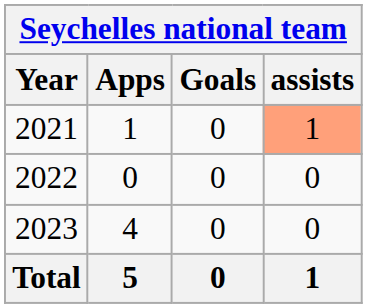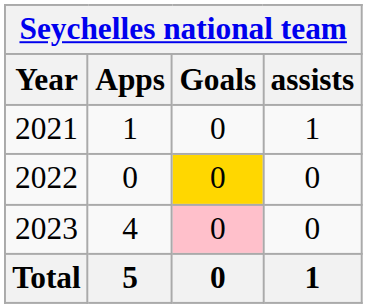(312, 128) lightsalmon background -> (312, 128) no background
(218, 178) no background -> (218, 178) gold background
(218, 228) no background -> (218, 228) pink background
